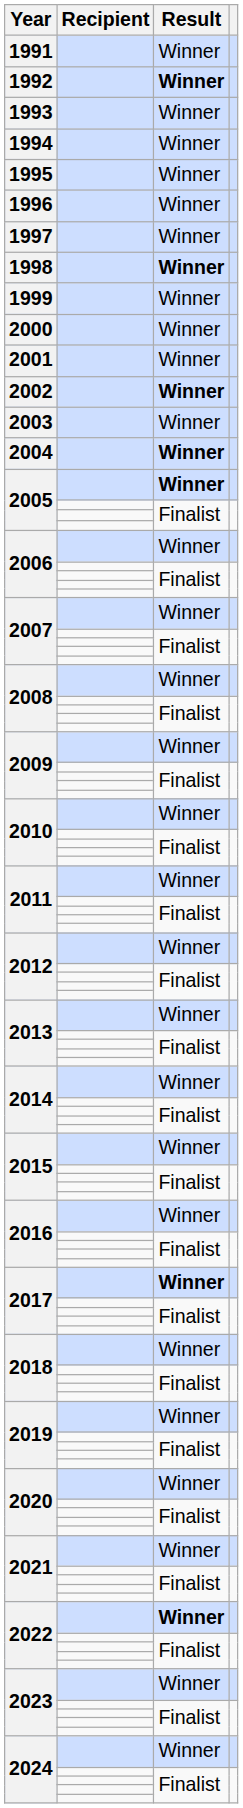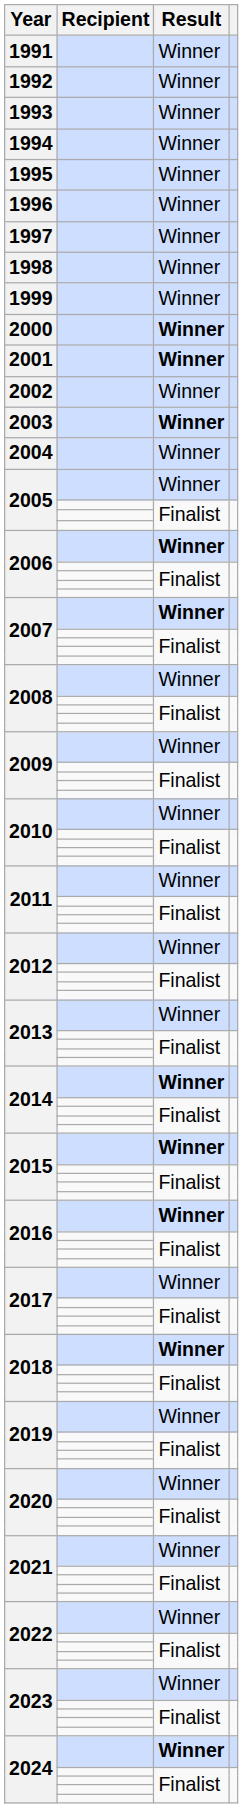(191, 81) bold -> (189, 81) normal
(191, 267) bold -> (189, 267) normal
(189, 329) normal -> (191, 329) bold
(189, 360) normal -> (191, 360) bold
(191, 391) bold -> (189, 391) normal
(189, 422) normal -> (191, 422) bold
(191, 453) bold -> (189, 453) normal
(191, 484) bold -> (189, 484) normal
(189, 546) normal -> (191, 546) bold
(189, 613) normal -> (191, 613) bold
(189, 1081) normal -> (191, 1081) bold
(189, 1148) normal -> (191, 1148) bold
(189, 1215) normal -> (191, 1215) bold
(191, 1282) bold -> (189, 1282) normal
(189, 1349) normal -> (191, 1349) bold
(191, 1617) bold -> (189, 1617) normal
(189, 1751) normal -> (191, 1751) bold
